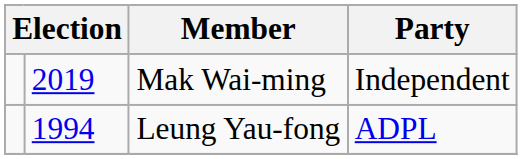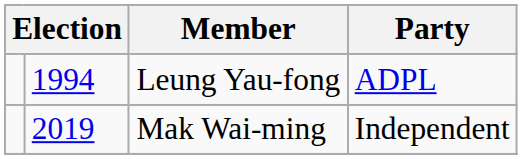rows swapped: (238, 128) <-> (231, 79)
